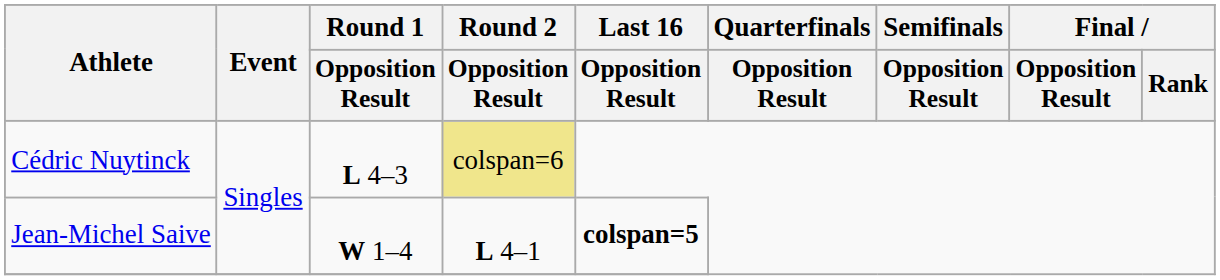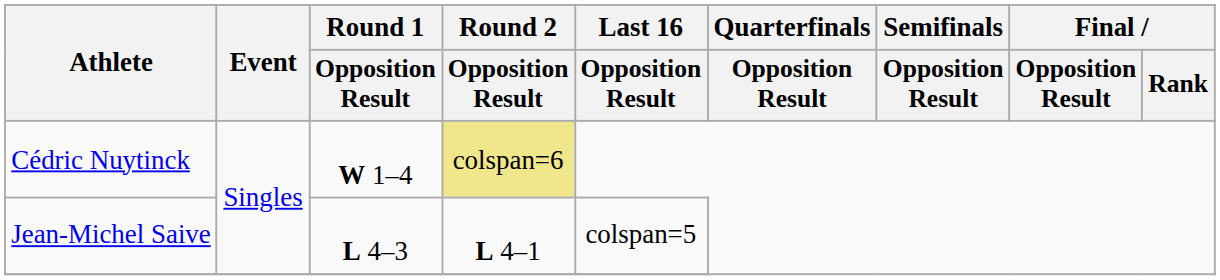(375, 175) L 4–3 -> (375, 175) W 1–4
(375, 251) W 1–4 -> (375, 251) L 4–3
(641, 235) bold -> (641, 235) normal
